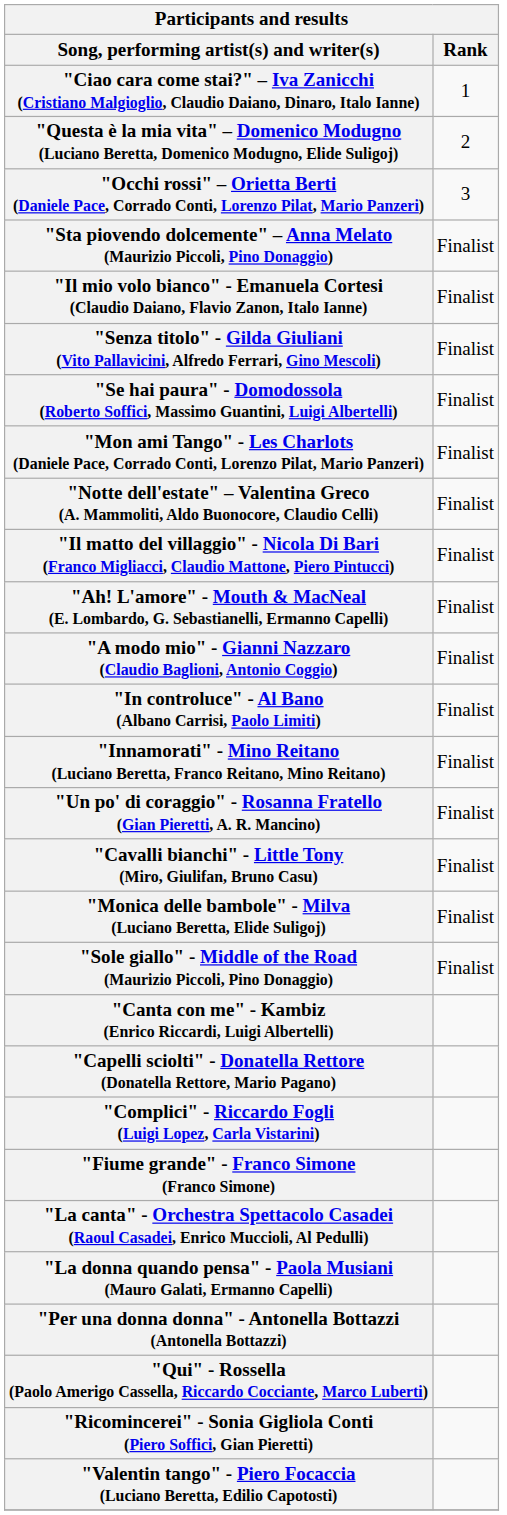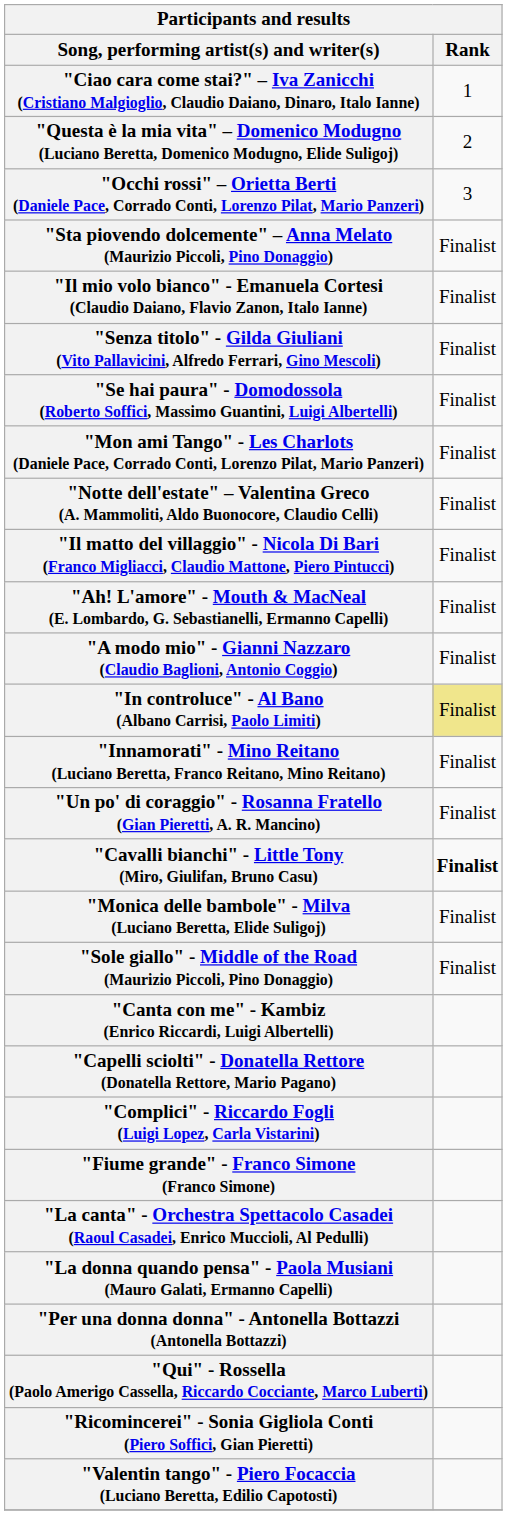(465, 710) no background -> (468, 710) khaki background
(465, 864) normal -> (468, 864) bold
